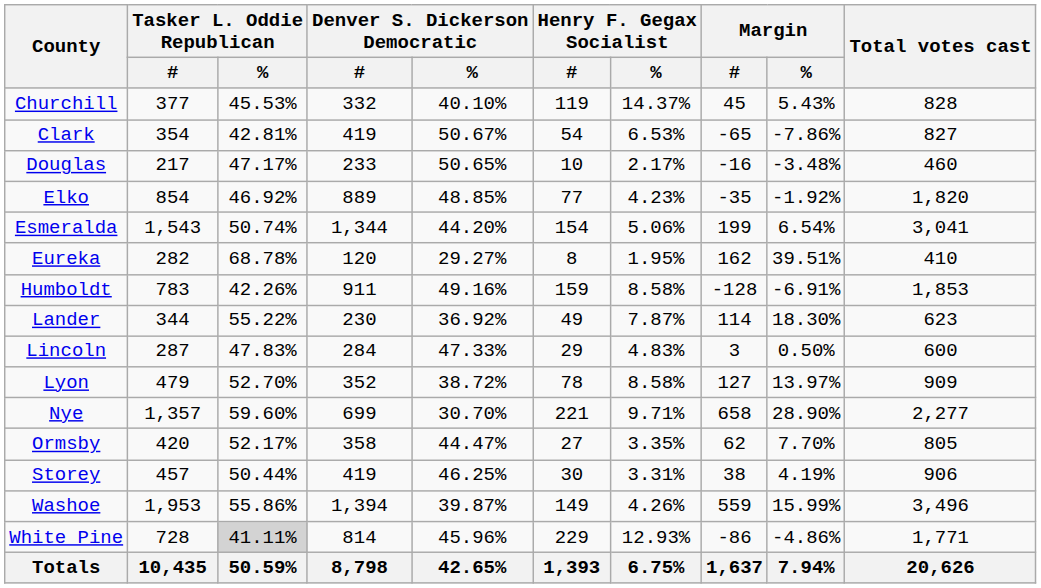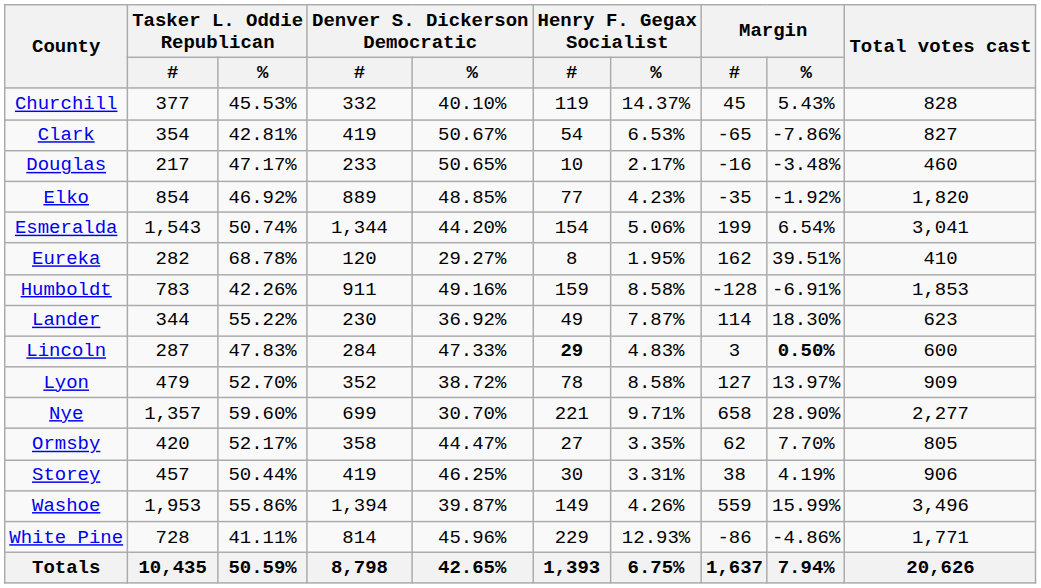(572, 351) normal -> (572, 351) bold
(806, 351) normal -> (806, 351) bold
(263, 537) lightgrey background -> (263, 537) no background
